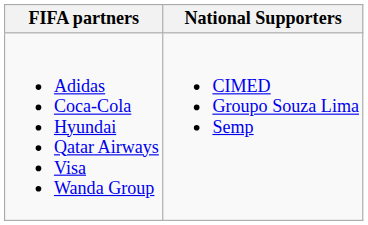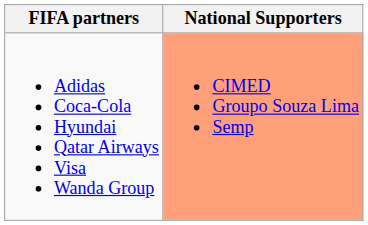(263, 106) no background -> (263, 106) lightsalmon background
